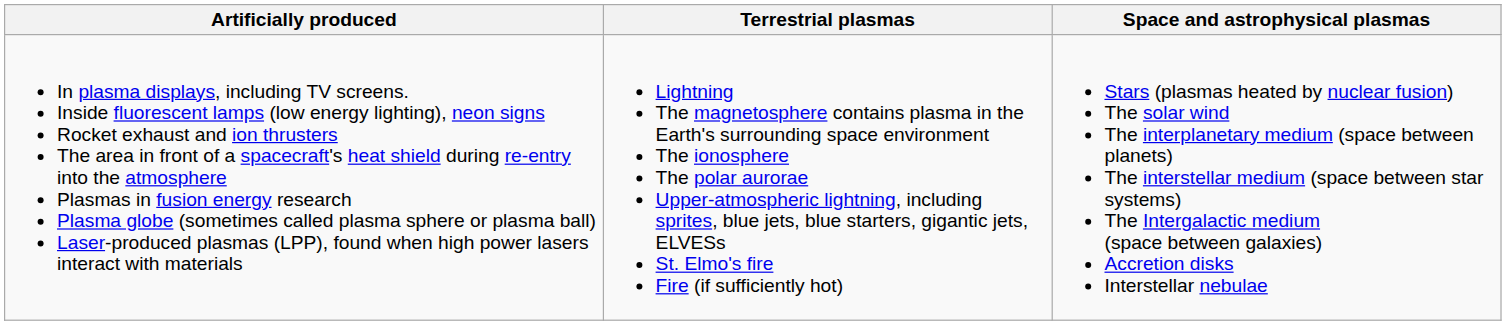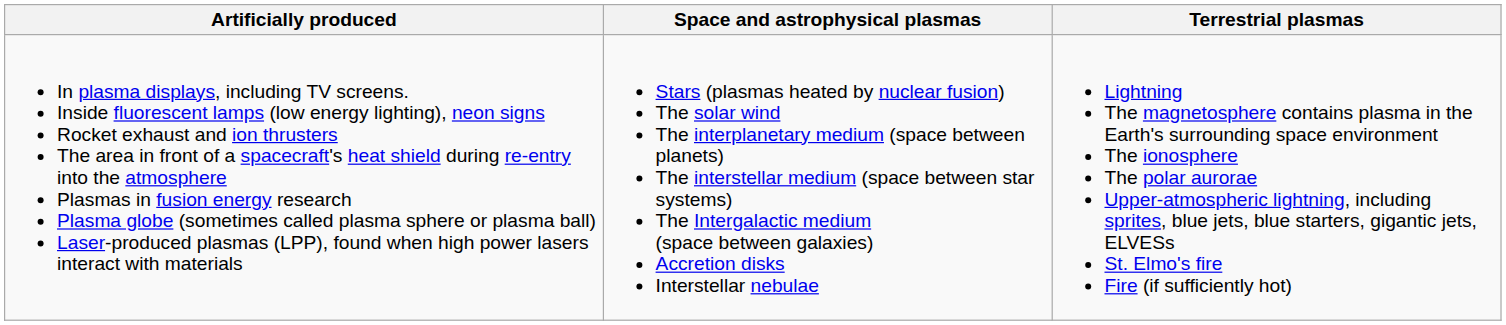columns swapped: (828, 19) <-> (1277, 19)
